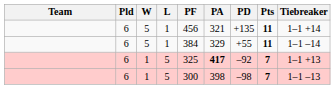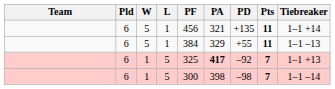(304, 44) 1–1 –14 -> (304, 44) 1–1 –13
(304, 76) 1–1 –13 -> (304, 76) 1–1 –14
